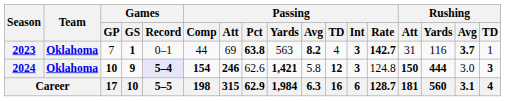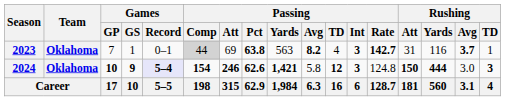(132, 50) bold -> (132, 50) normal
(202, 50) no background -> (202, 50) lightgrey background
(255, 68) normal -> (255, 68) bold
